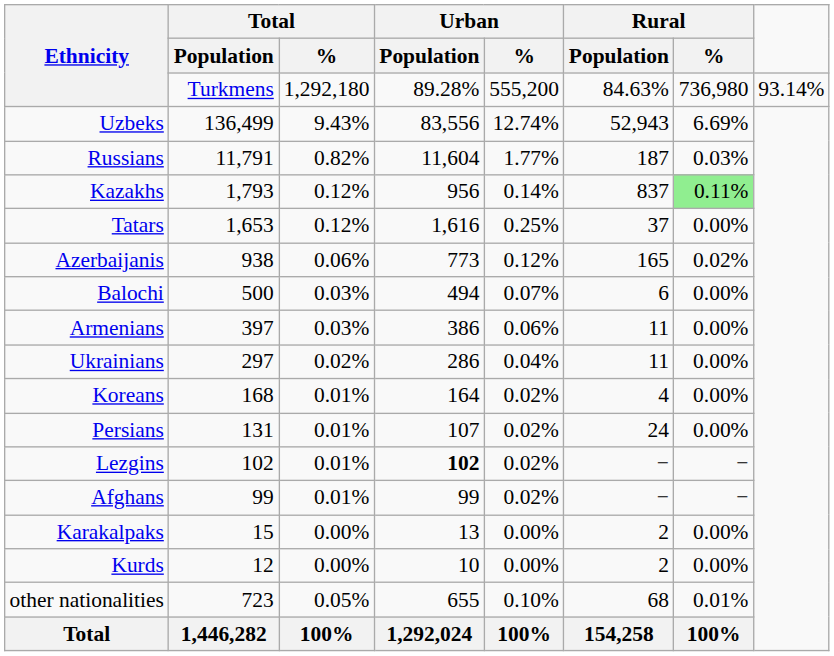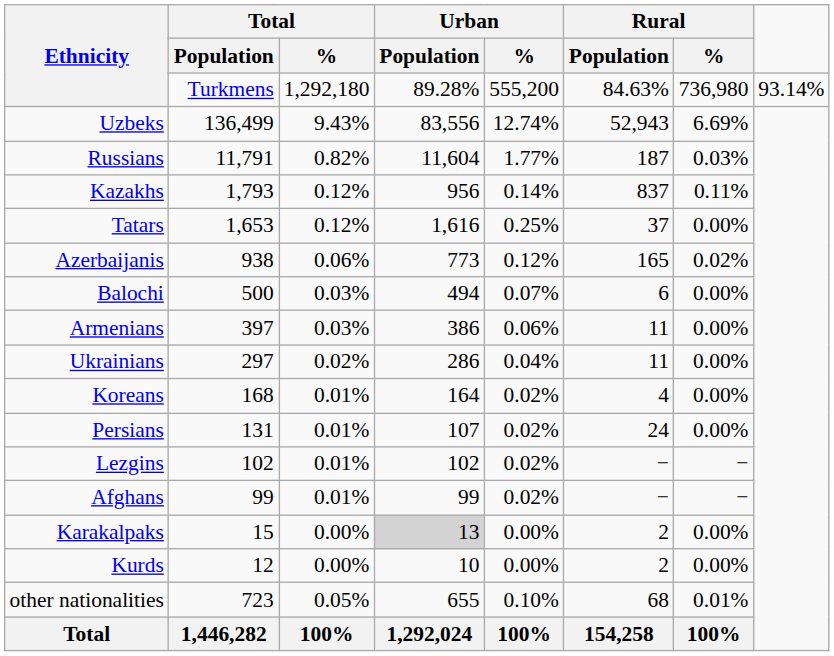(721, 191) lightgreen background -> (721, 191) no background
(463, 463) bold -> (463, 463) normal
(469, 531) no background -> (469, 531) lightgrey background
